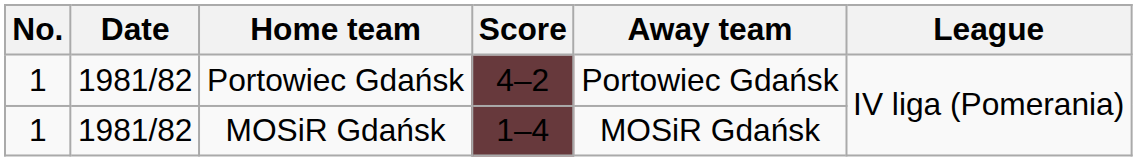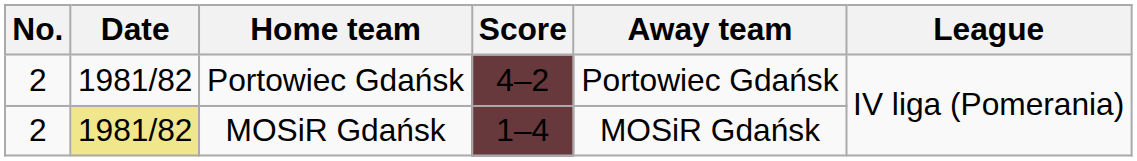(38, 79) 1 -> (38, 79) 2
(38, 130) 1 -> (38, 130) 2
(135, 130) no background -> (135, 130) khaki background
